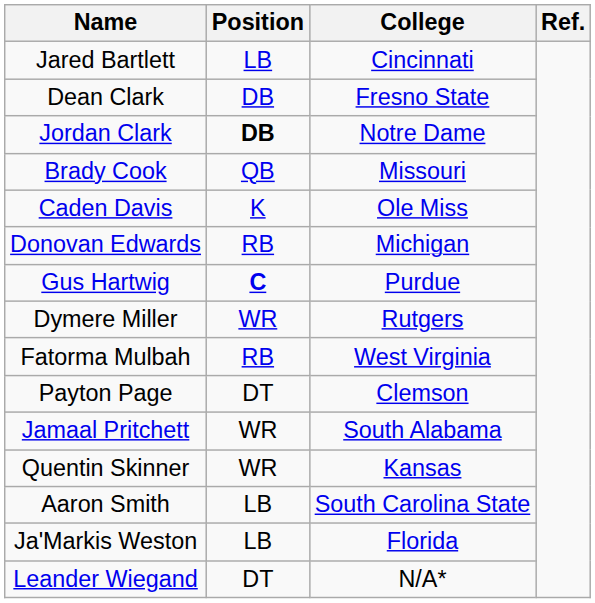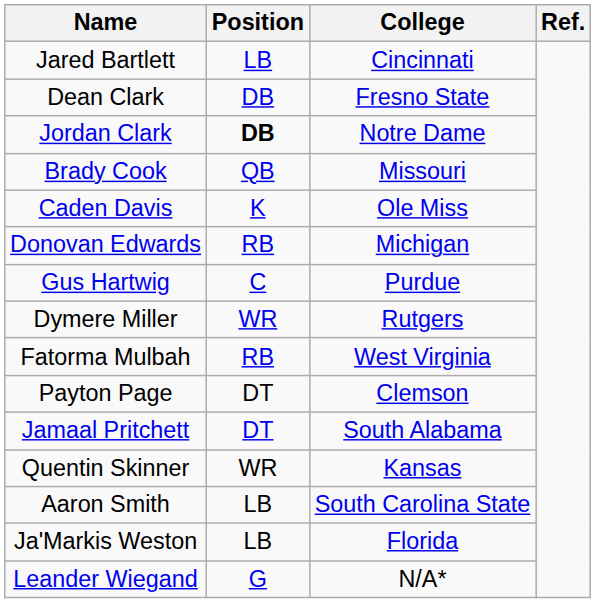(258, 282) bold -> (258, 282) normal
(258, 430) WR -> (258, 430) DT
(258, 578) DT -> (258, 578) G
